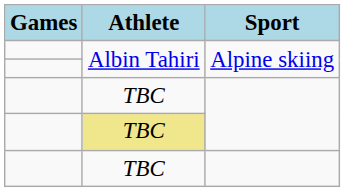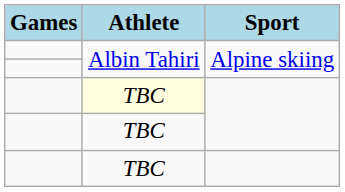(144, 95) no background -> (144, 95) lightyellow background
(144, 131) khaki background -> (144, 131) no background
